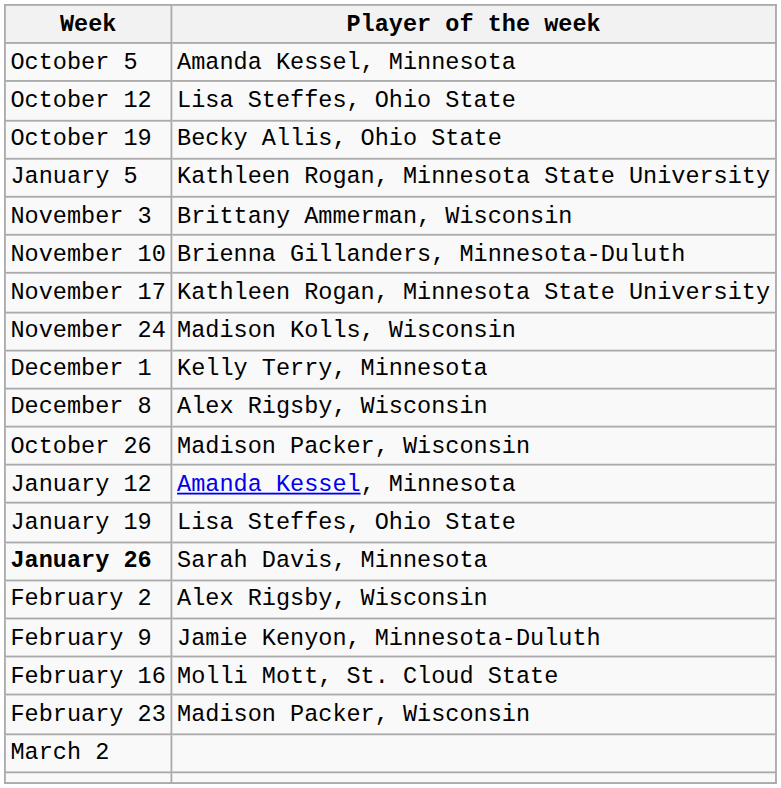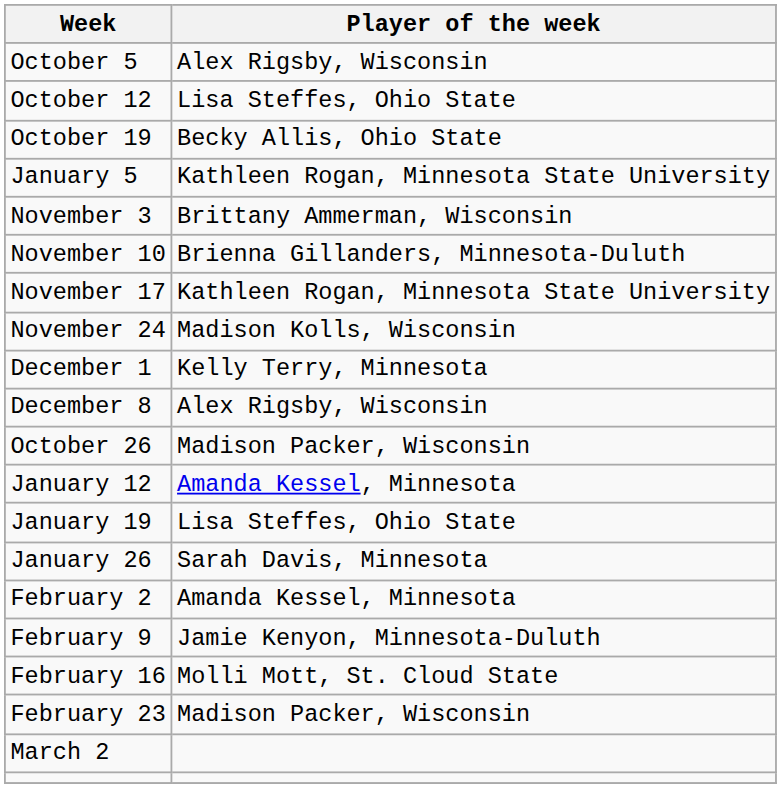(347, 62) Amanda Kessel, Minnesota -> (332, 62) Alex Rigsby, Wisconsin
(81, 561) bold -> (81, 561) normal
(332, 599) Alex Rigsby, Wisconsin -> (347, 599) Amanda Kessel, Minnesota
